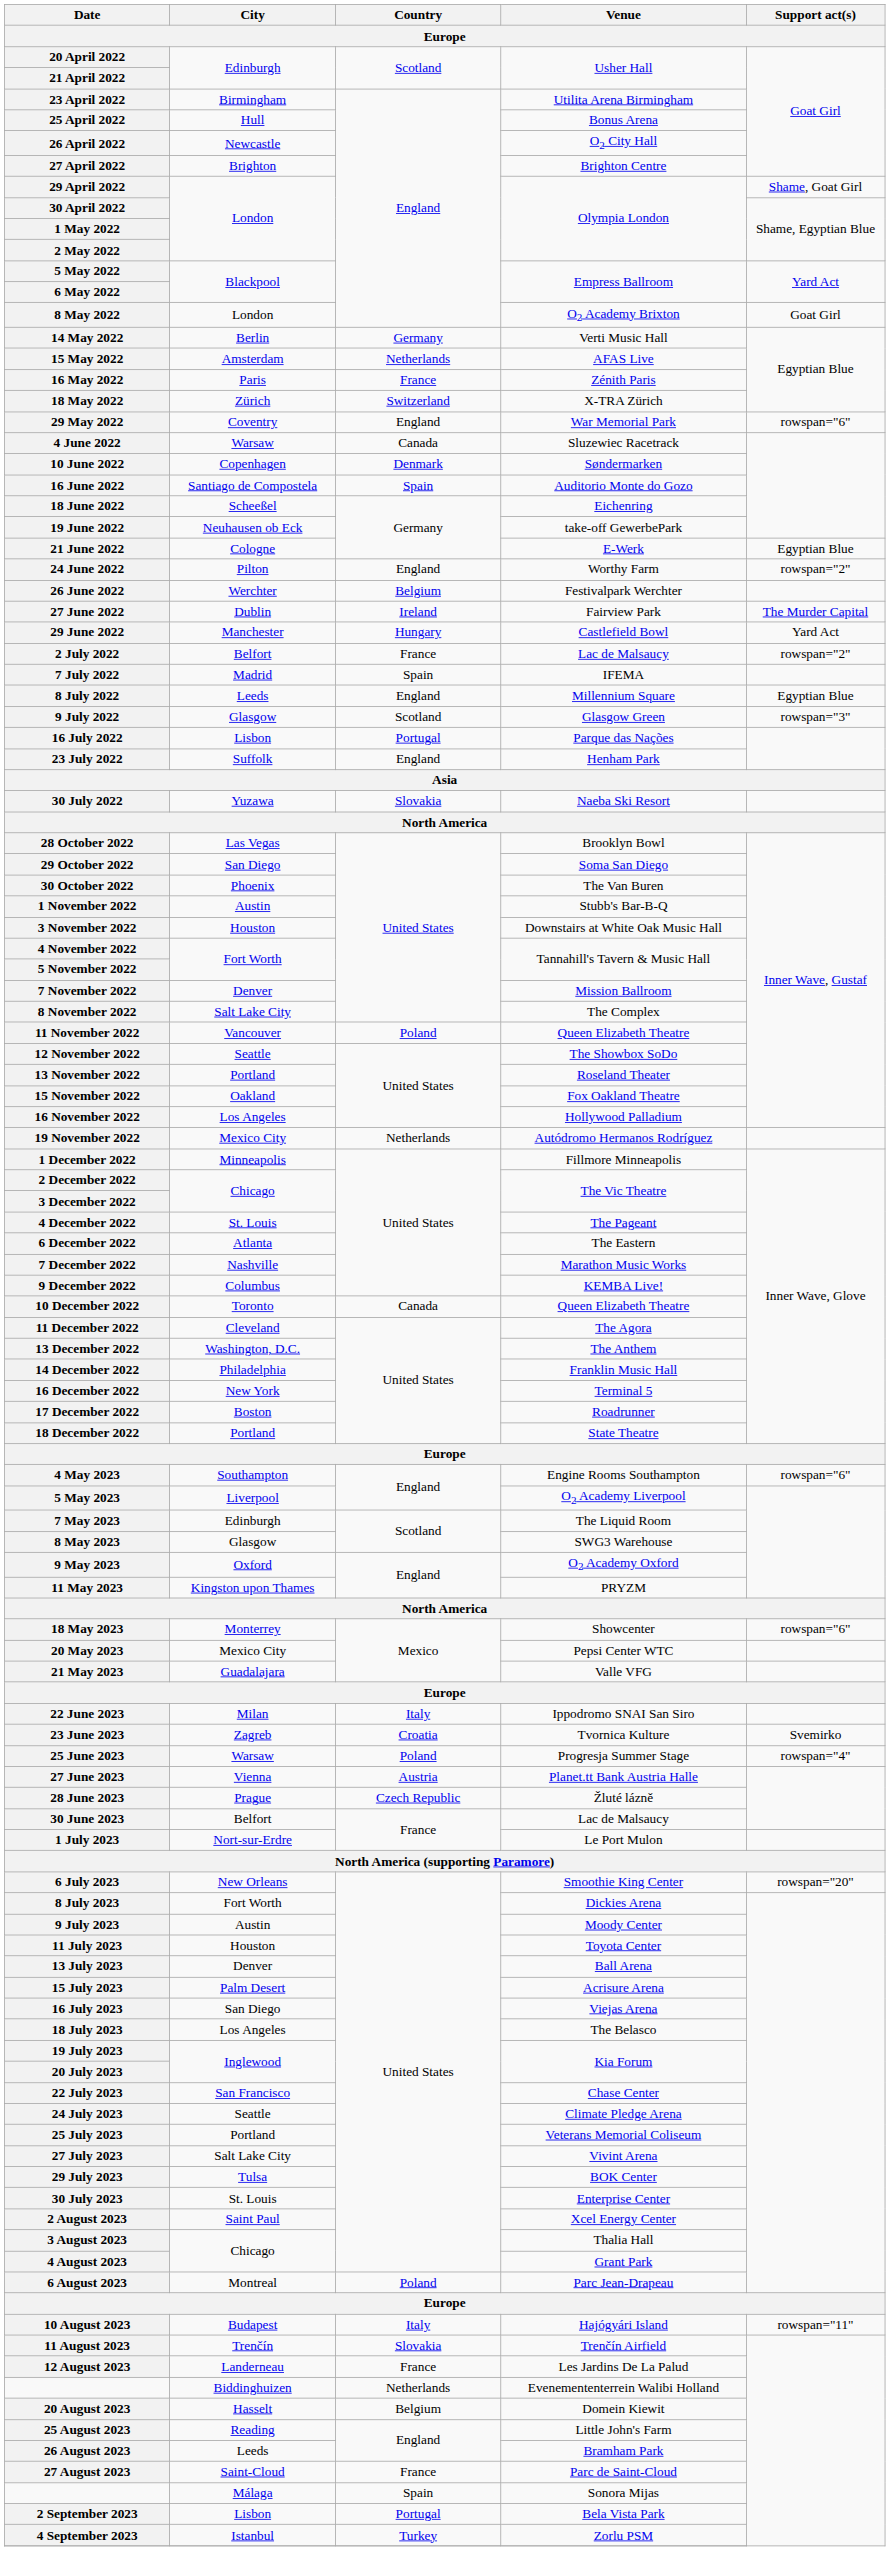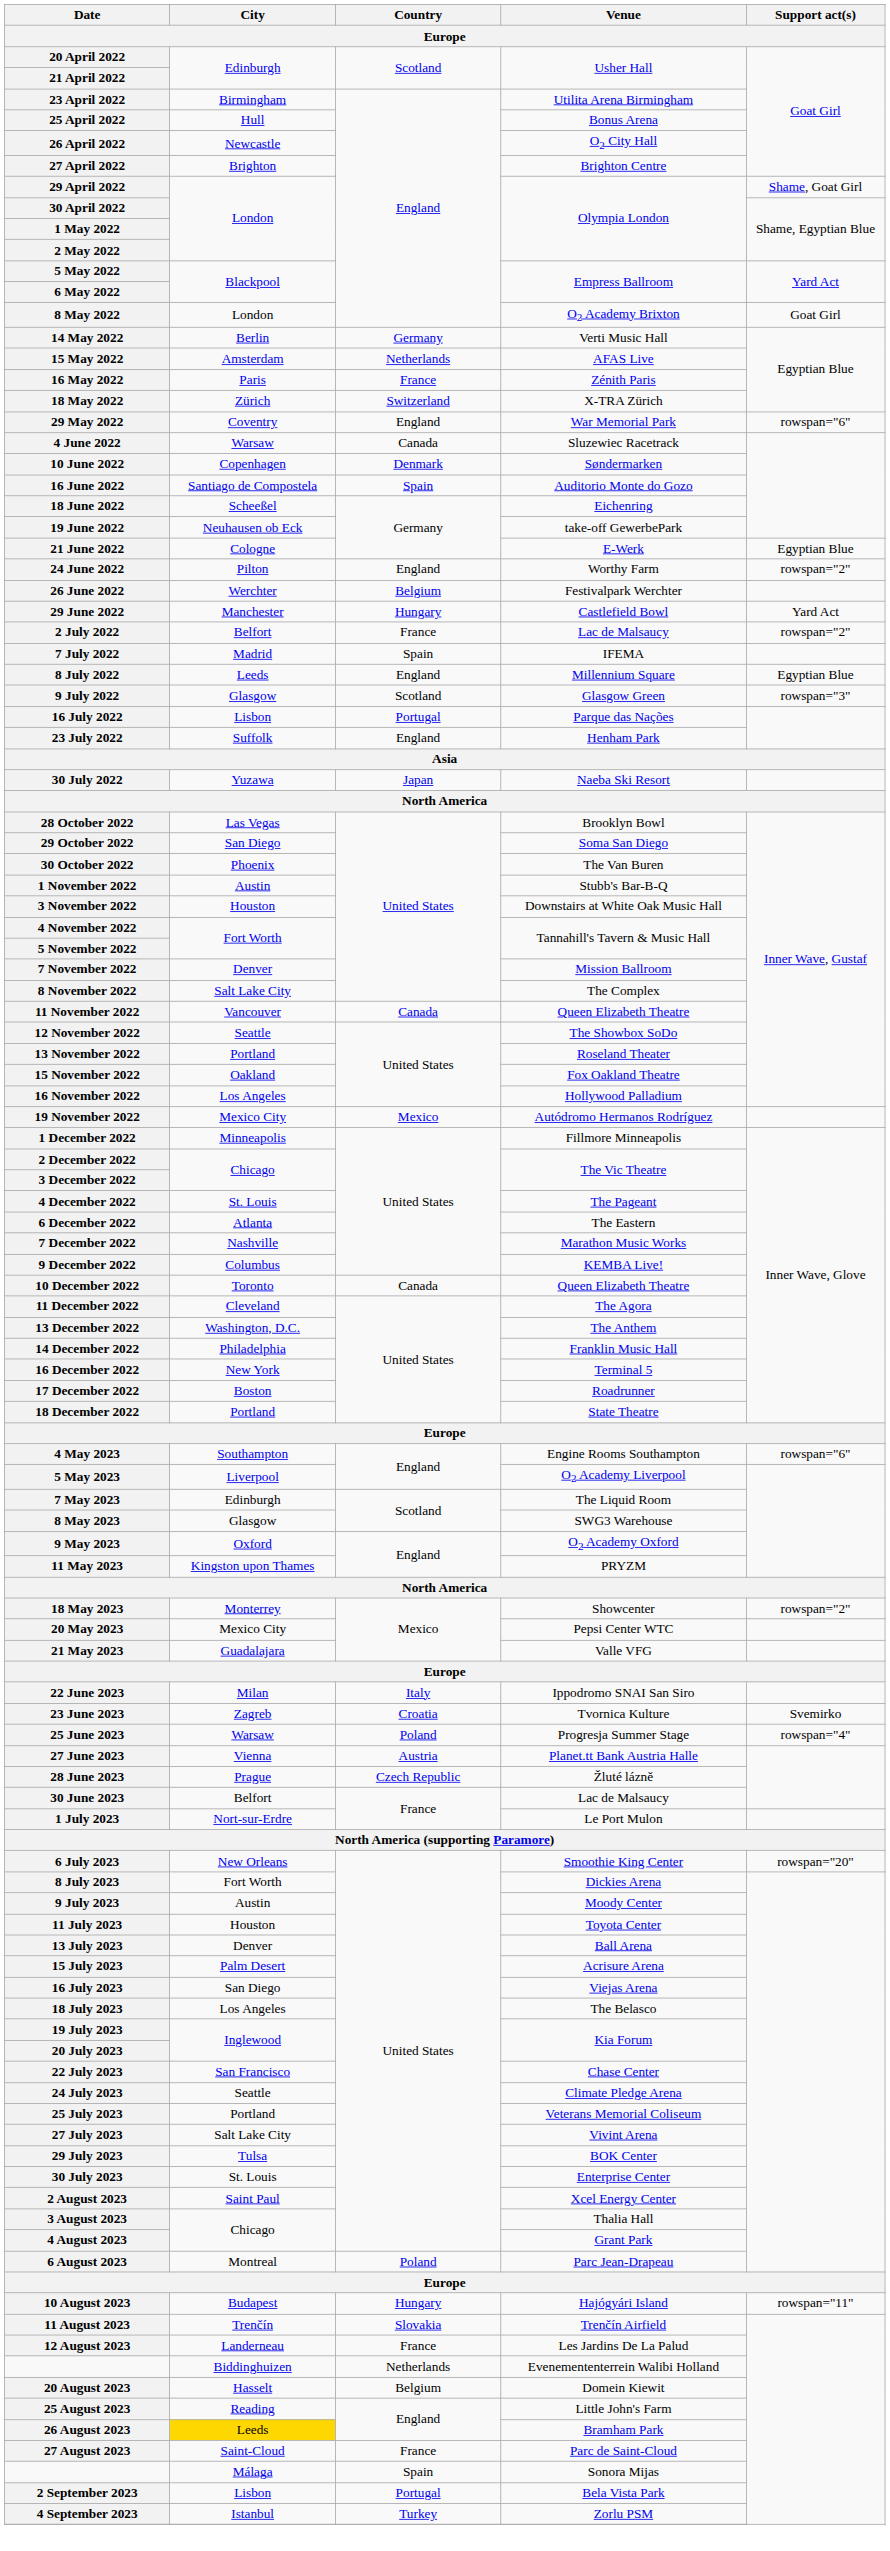- row: (87, 611)
(418, 801) Slovakia -> (418, 780) Japan
(418, 1032) Poland -> (418, 1011) Canada
(418, 1138) Netherlands -> (418, 1117) Mexico
(815, 1629) rowspan="6" -> (815, 1608) rowspan="2"
(418, 2324) Italy -> (418, 2303) Hungary
(253, 2450) no background -> (253, 2429) gold background
